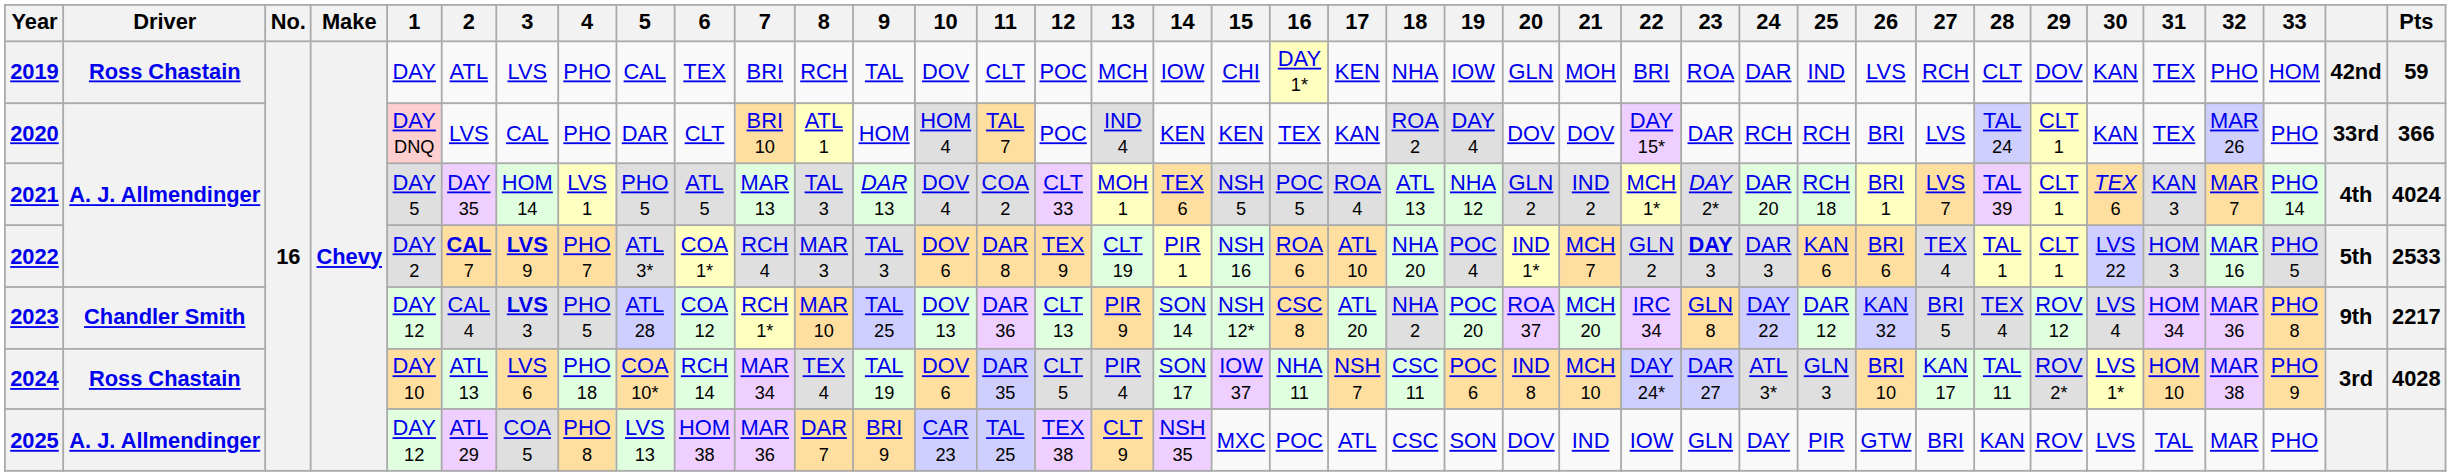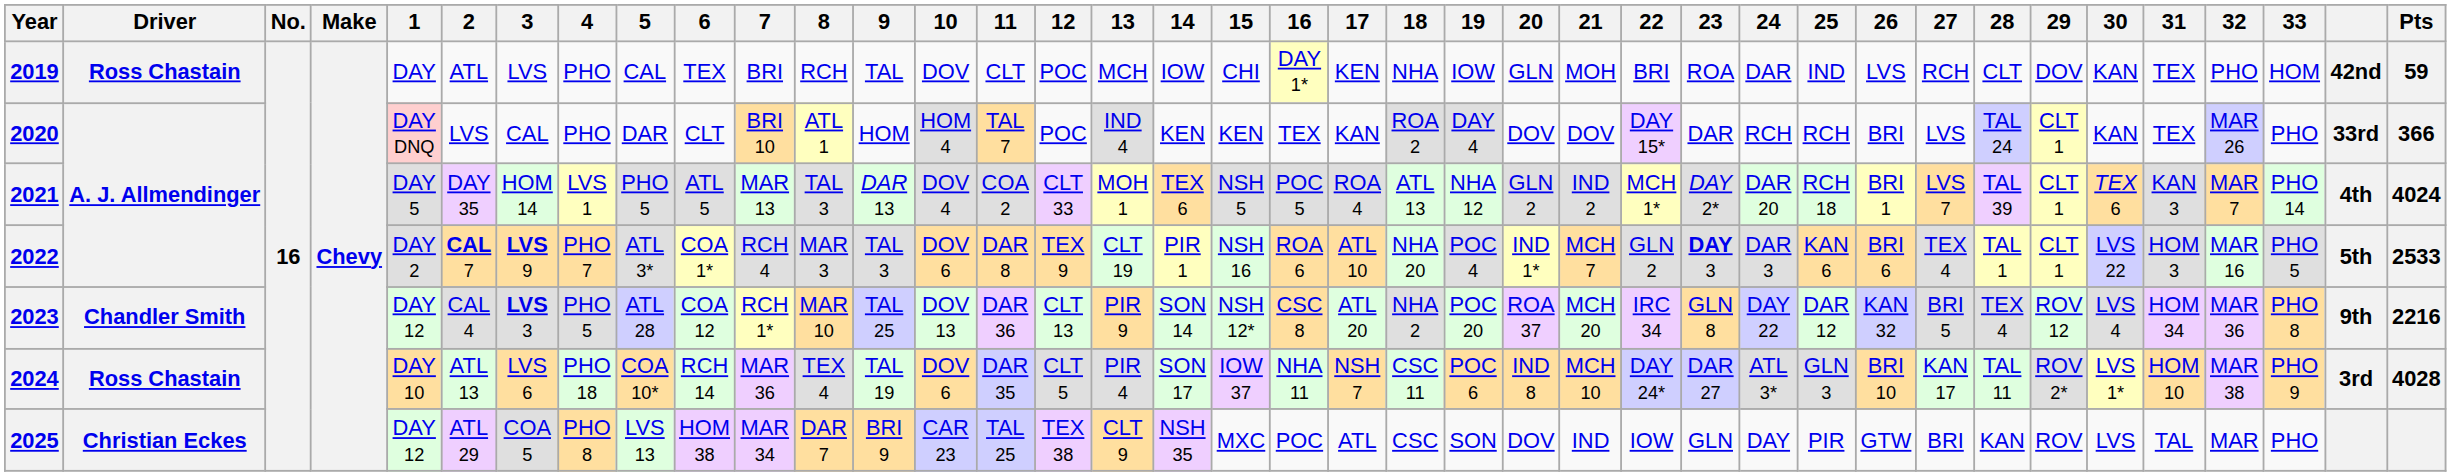(2416, 318) 2217 -> (2416, 318) 2216
(765, 378) MAR 34 -> (765, 378) MAR 36
(165, 441) A. J. Allmendinger -> (165, 441) Christian Eckes
(765, 440) MAR 36 -> (765, 440) MAR 34
